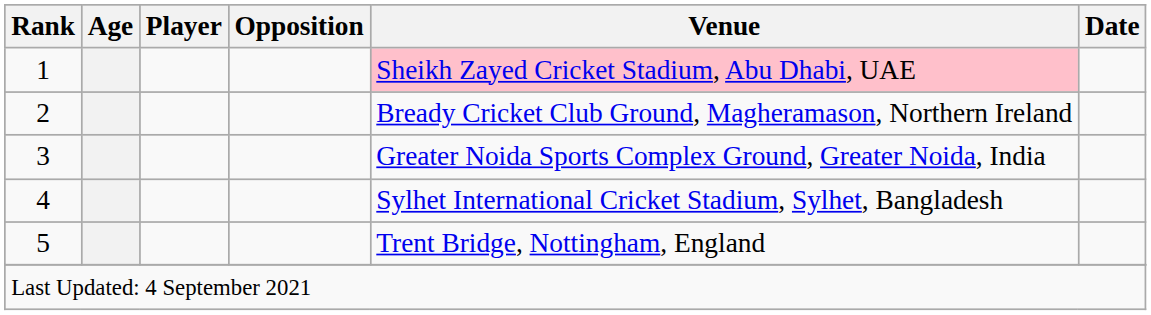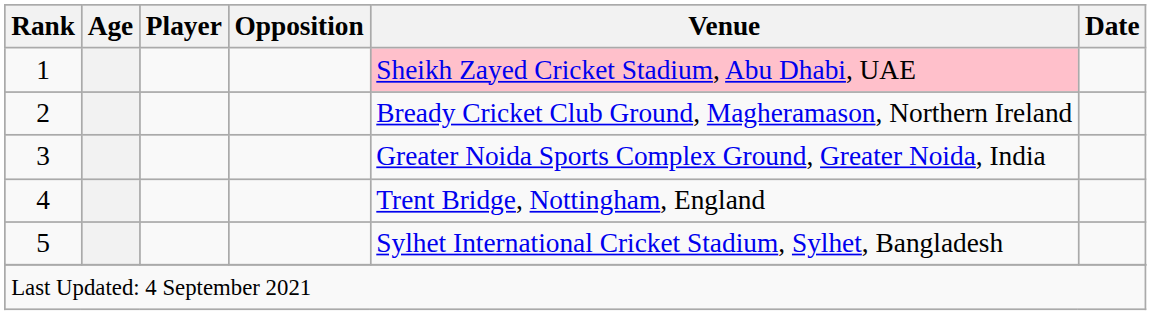(690, 199) Sylhet International Cricket Stadium, Sylhet, Bangladesh -> (571, 199) Trent Bridge, Nottingham, England
(571, 243) Trent Bridge, Nottingham, England -> (690, 243) Sylhet International Cricket Stadium, Sylhet, Bangladesh
